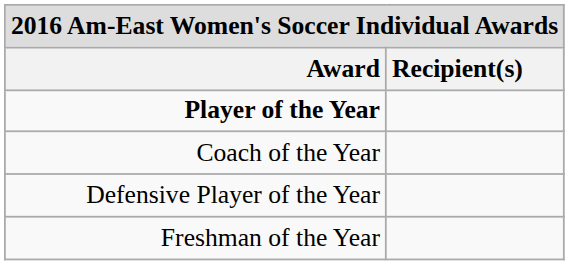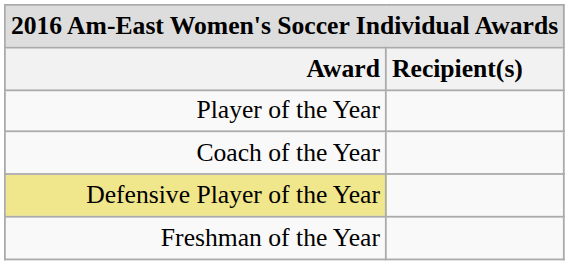(282, 110) bold -> (288, 110) normal
(233, 195) no background -> (233, 195) khaki background
